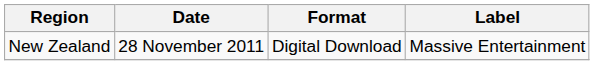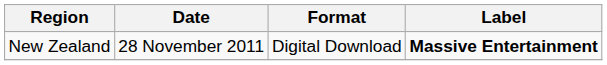(497, 45) normal -> (504, 45) bold
